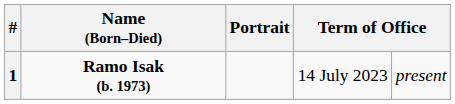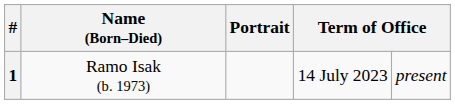(123, 75) bold -> (123, 75) normal
